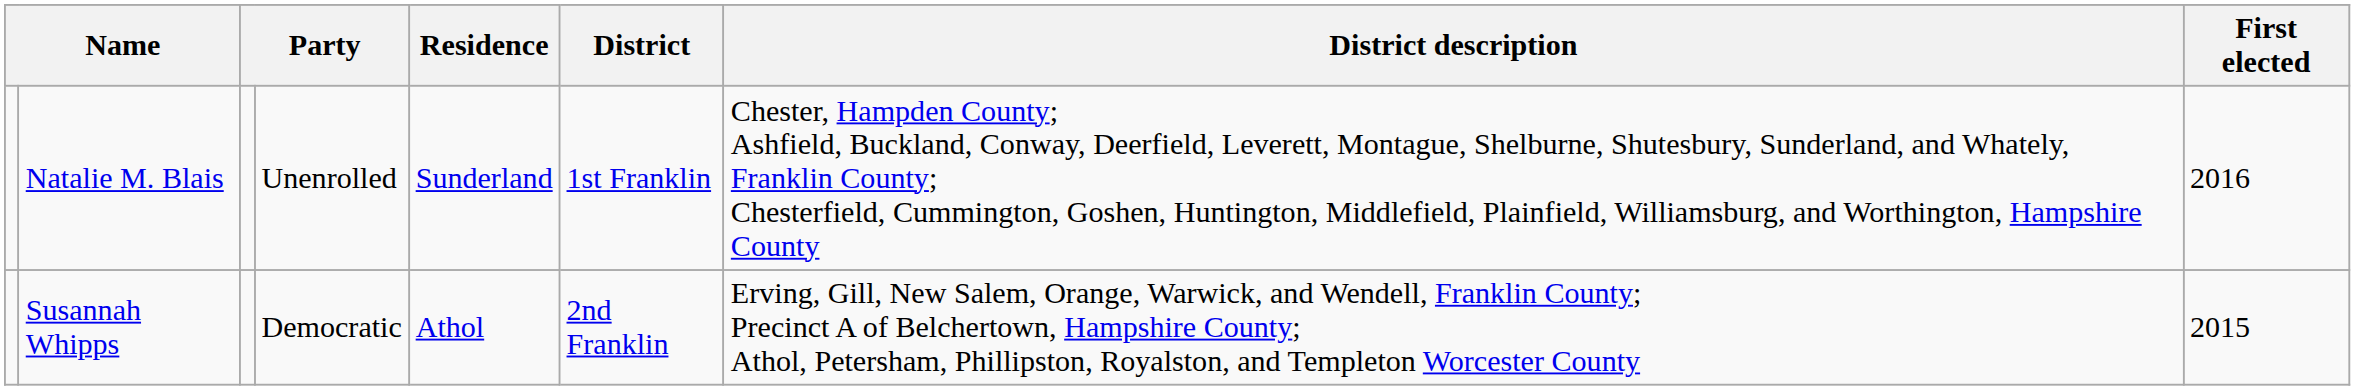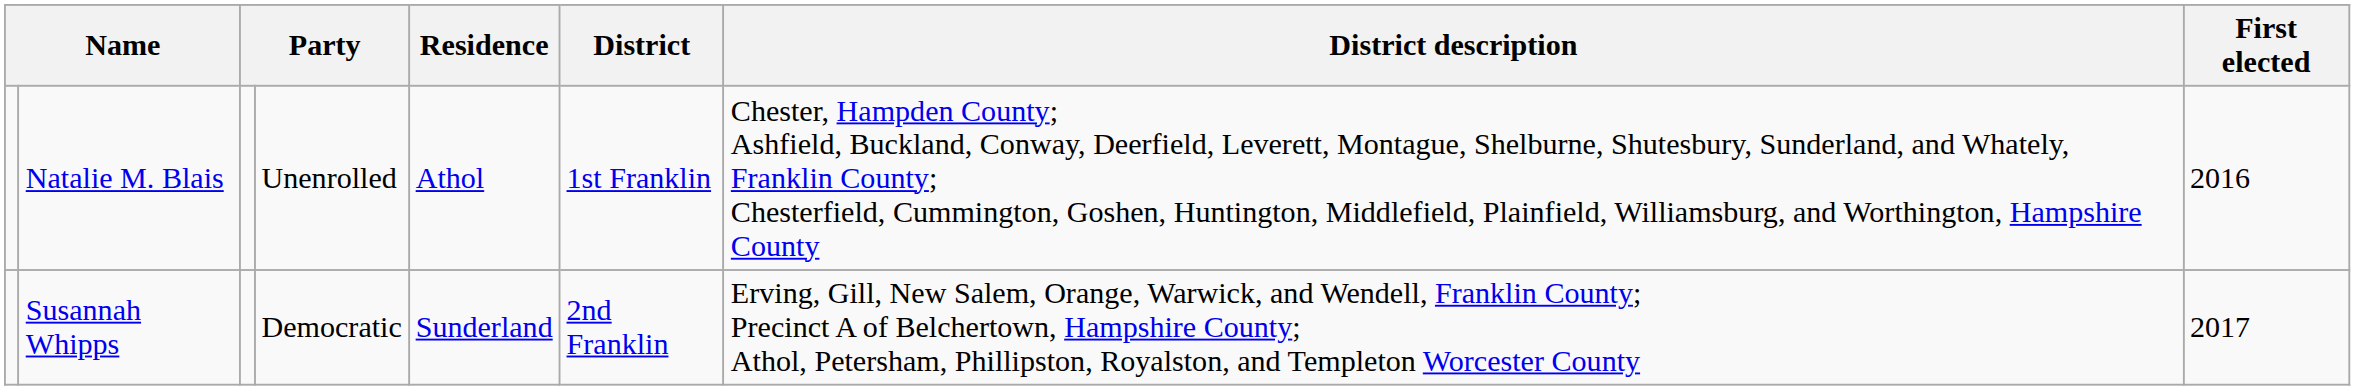(484, 177) Sunderland -> (450, 177) Athol
(450, 326) Athol -> (484, 326) Sunderland
(2220, 326) 2015 -> (2220, 326) 2017
